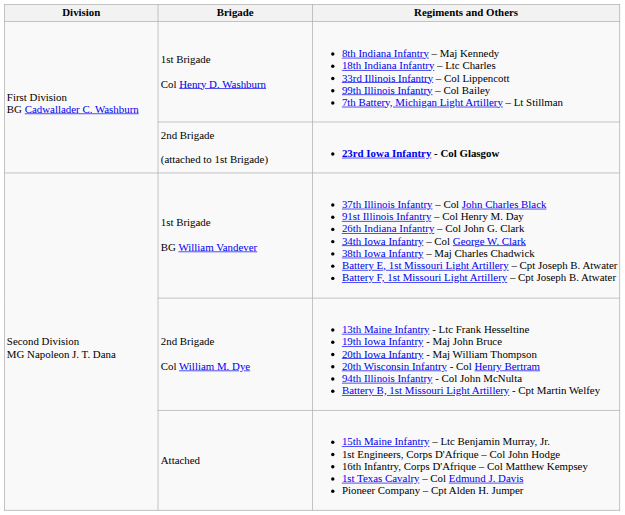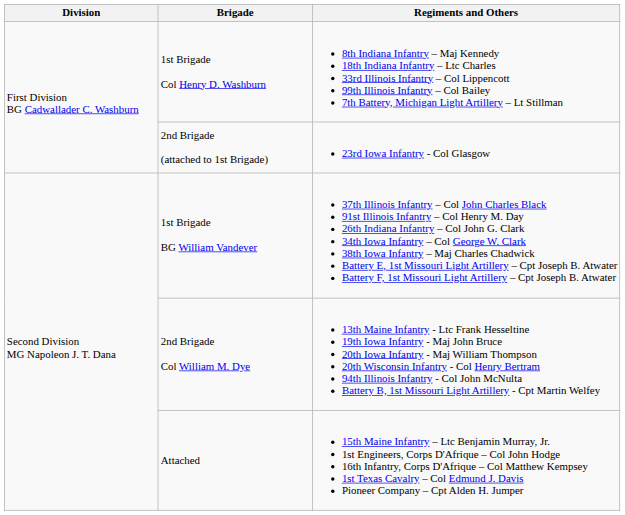(466, 154) bold -> (466, 154) normal
